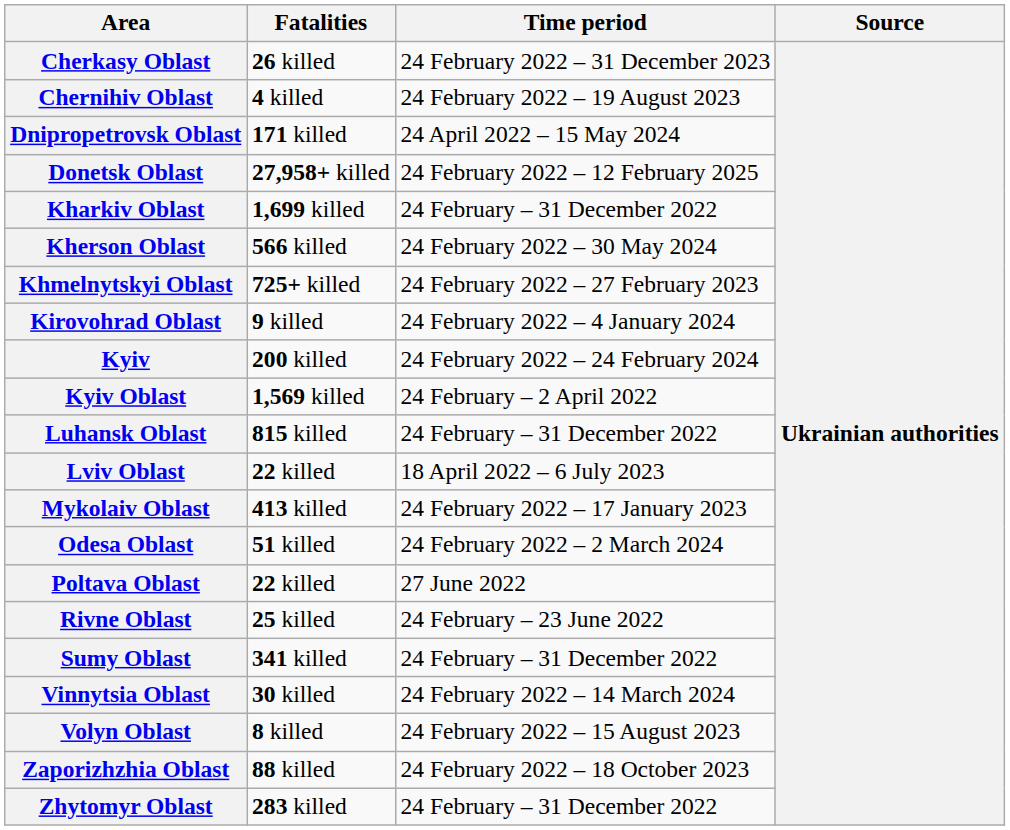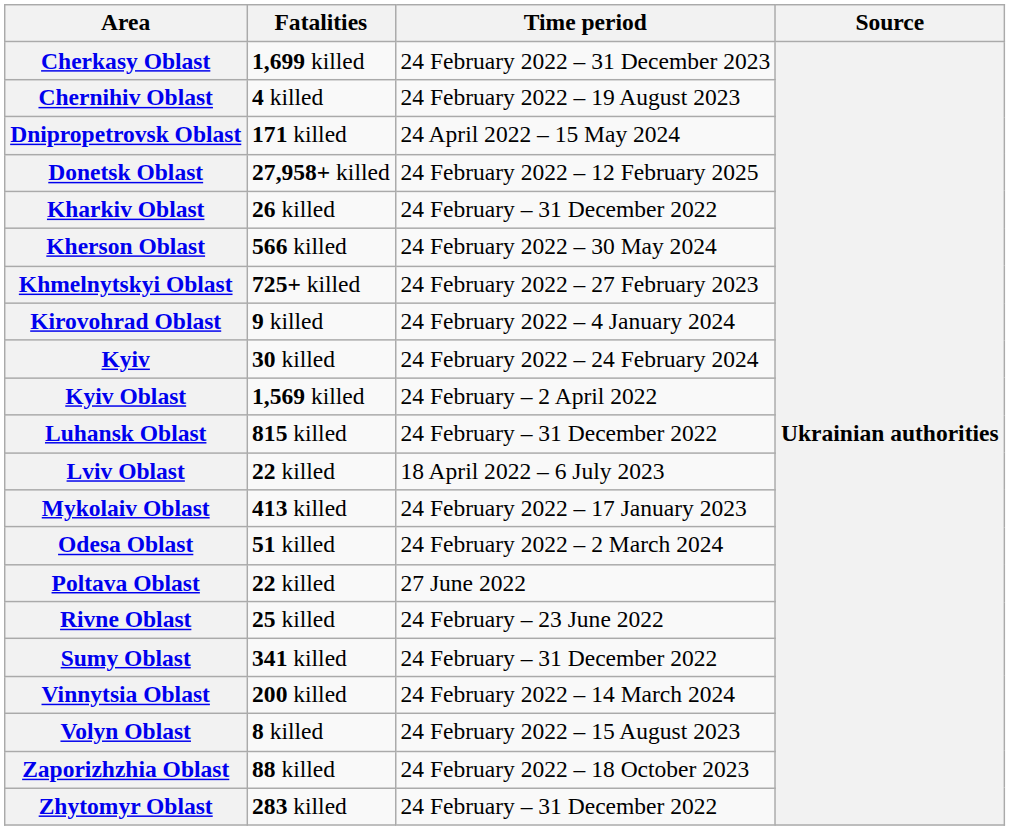(294, 60) 26 killed -> (308, 60) 1,699 killed
(308, 209) 1,699 killed -> (294, 209) 26 killed
(299, 358) 200 killed -> (294, 358) 30 killed
(294, 694) 30 killed -> (299, 694) 200 killed
